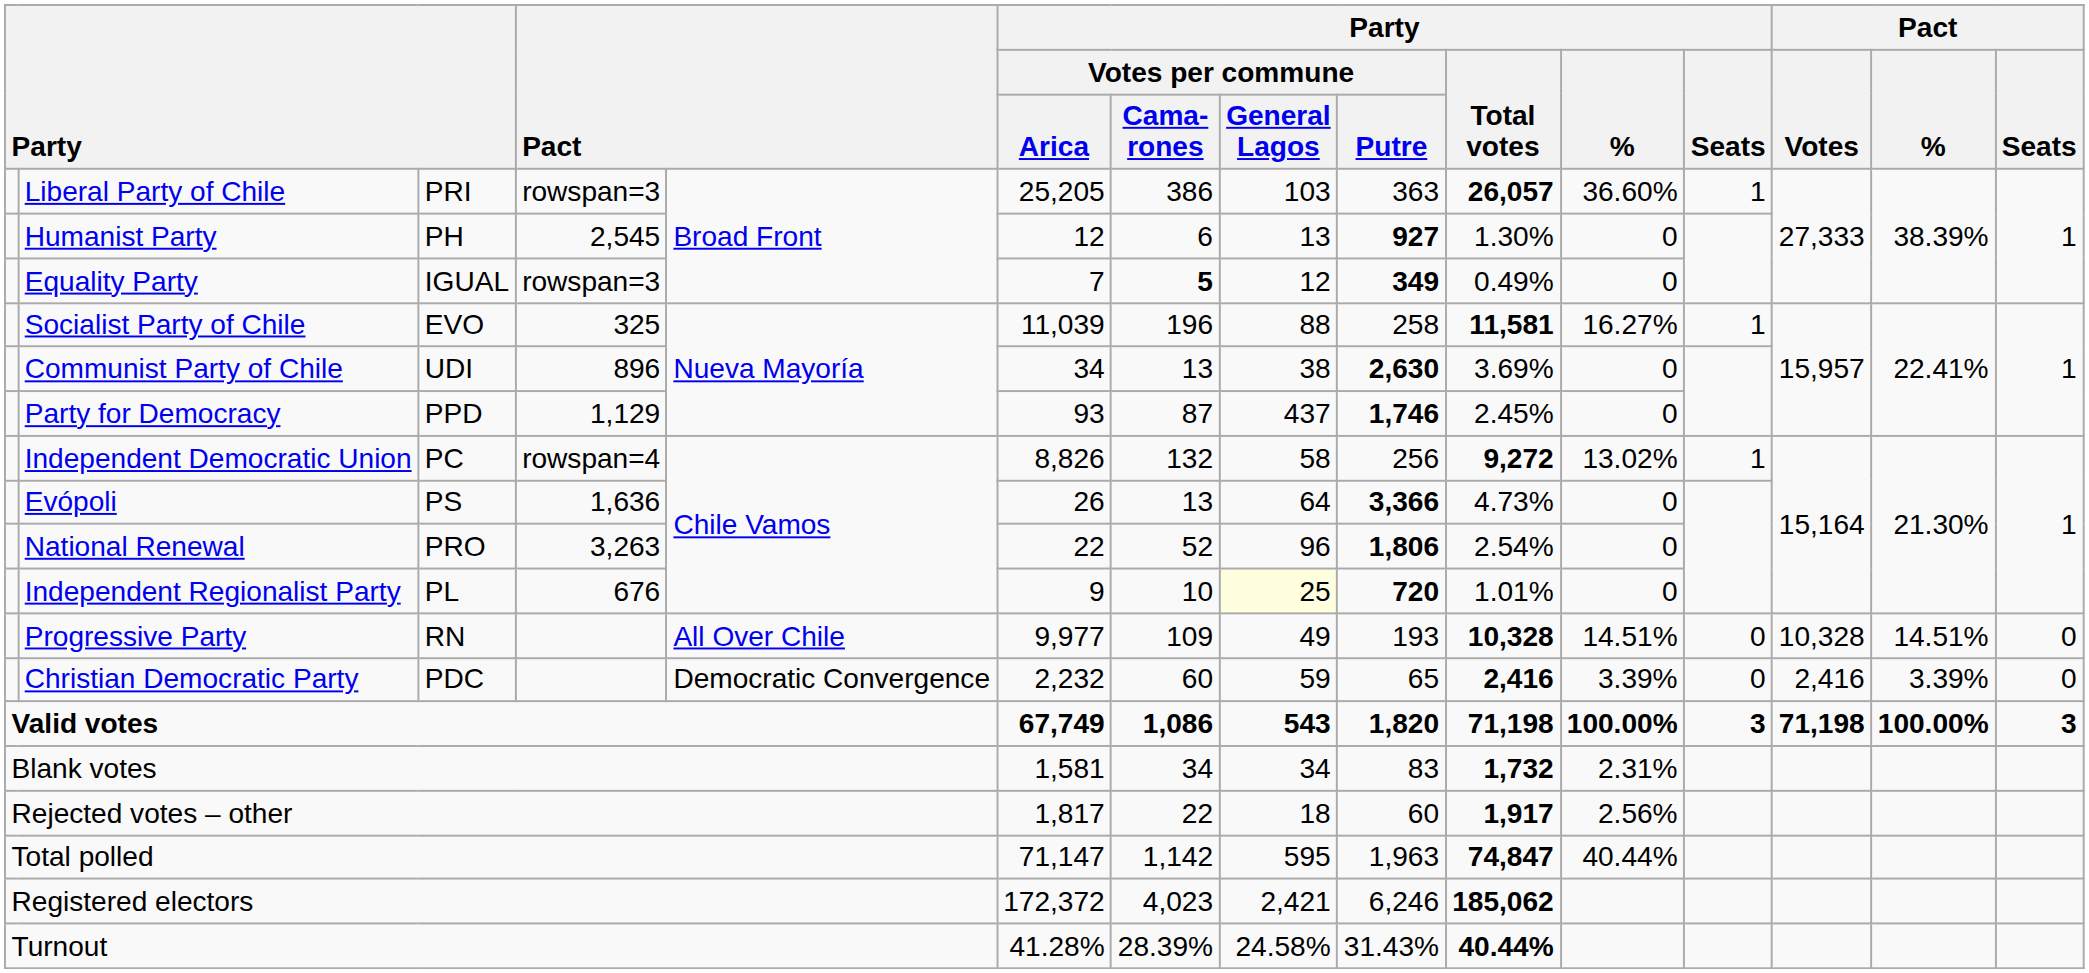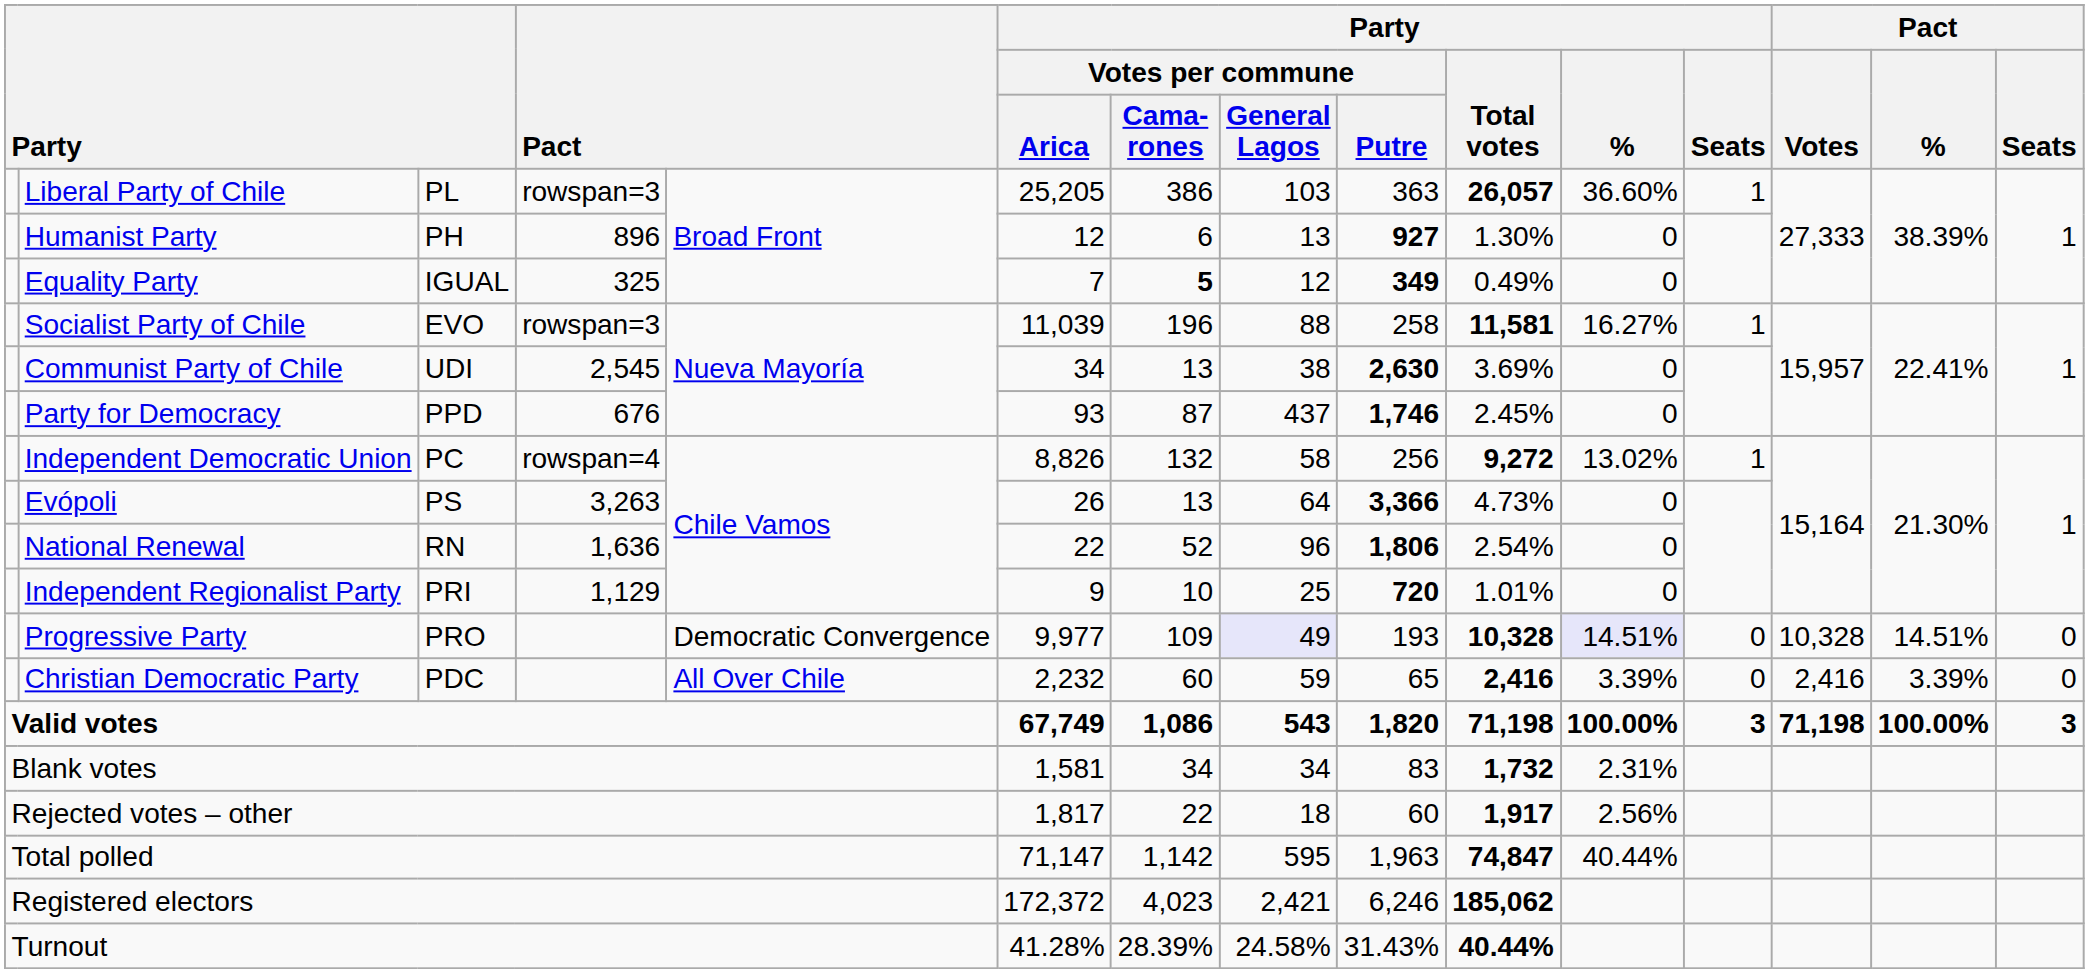(448, 192) PRI -> (442, 192) PL
(625, 236) 2,545 -> (637, 236) 896
(591, 281) rowspan=3 -> (637, 281) 325
(637, 325) 325 -> (591, 325) rowspan=3
(637, 369) 896 -> (625, 369) 2,545
(625, 414) 1,129 -> (637, 414) 676
(625, 502) 1,636 -> (625, 502) 3,263
(455, 547) PRO -> (445, 547) RN
(625, 547) 3,263 -> (625, 547) 1,636
(442, 591) PL -> (448, 591) PRI
(637, 591) 676 -> (625, 591) 1,129
(1315, 591) lightyellow background -> (1315, 591) no background
(445, 635) RN -> (455, 635) PRO
(759, 635) All Over Chile -> (832, 635) Democratic Convergence
(1315, 635) no background -> (1315, 635) lavender background
(1630, 635) no background -> (1630, 635) lavender background
(832, 680) Democratic Convergence -> (759, 680) All Over Chile
